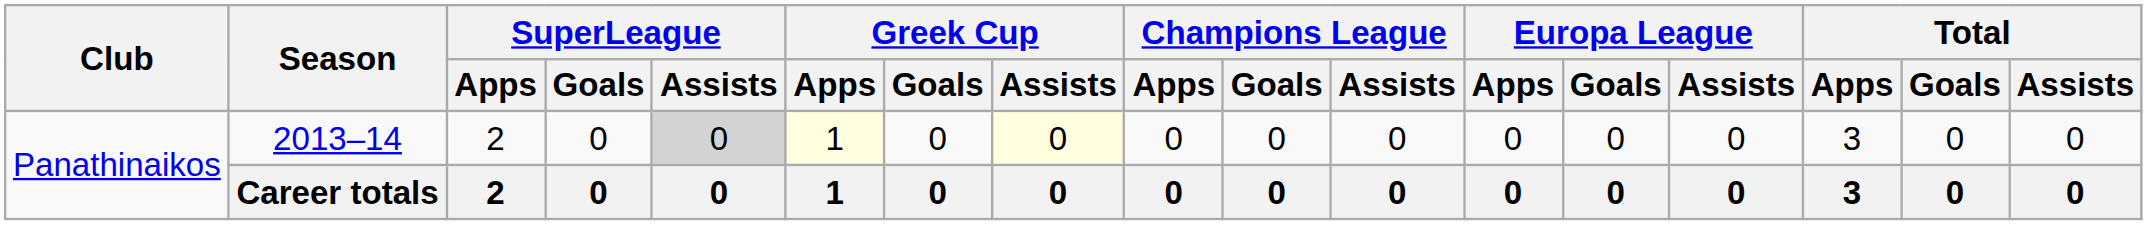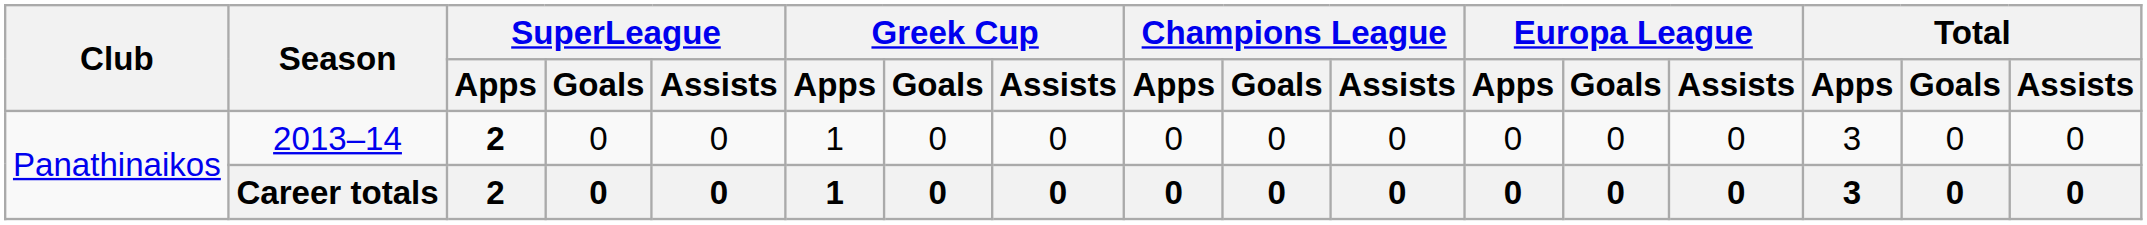(496, 138) normal -> (496, 138) bold
(719, 138) lightgrey background -> (719, 138) no background
(835, 138) lightyellow background -> (835, 138) no background
(1058, 138) lightyellow background -> (1058, 138) no background
